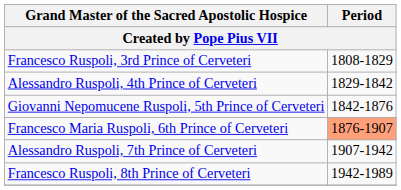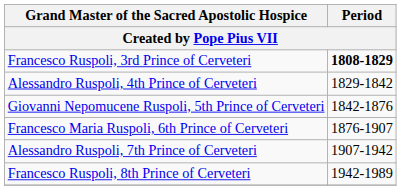(362, 60) normal -> (362, 60) bold
(362, 128) lightsalmon background -> (362, 128) no background
